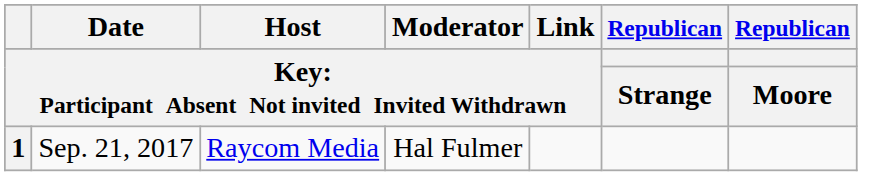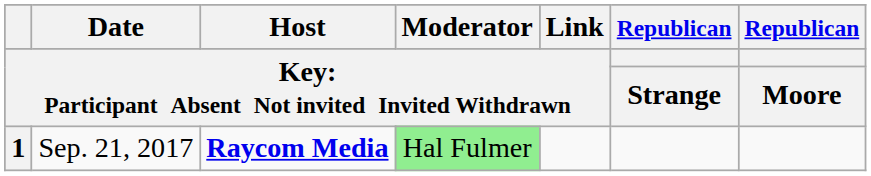(293, 147) normal -> (297, 147) bold
(458, 147) no background -> (467, 147) lightgreen background
